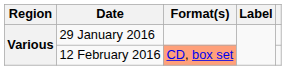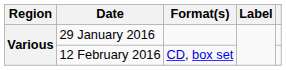(200, 55) lightsalmon background -> (200, 55) no background
